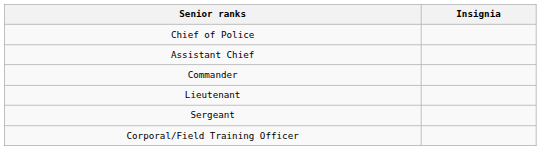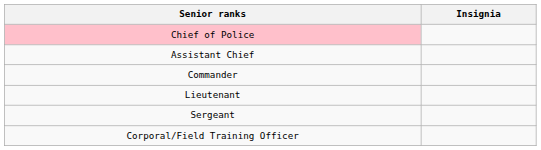(213, 35) no background -> (213, 35) pink background
